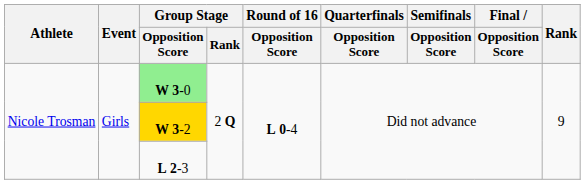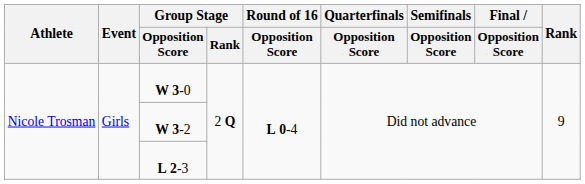(173, 91) lightgreen background -> (173, 91) no background
(173, 130) gold background -> (173, 130) no background
